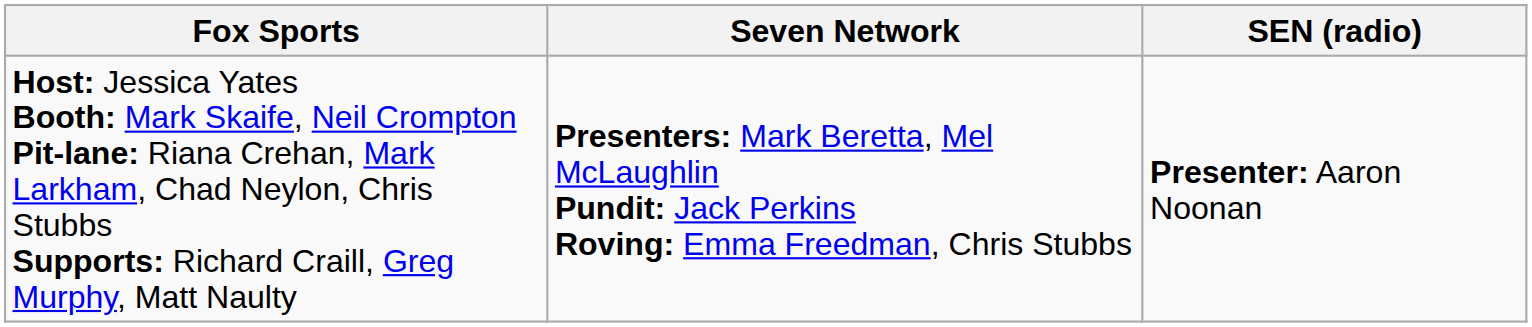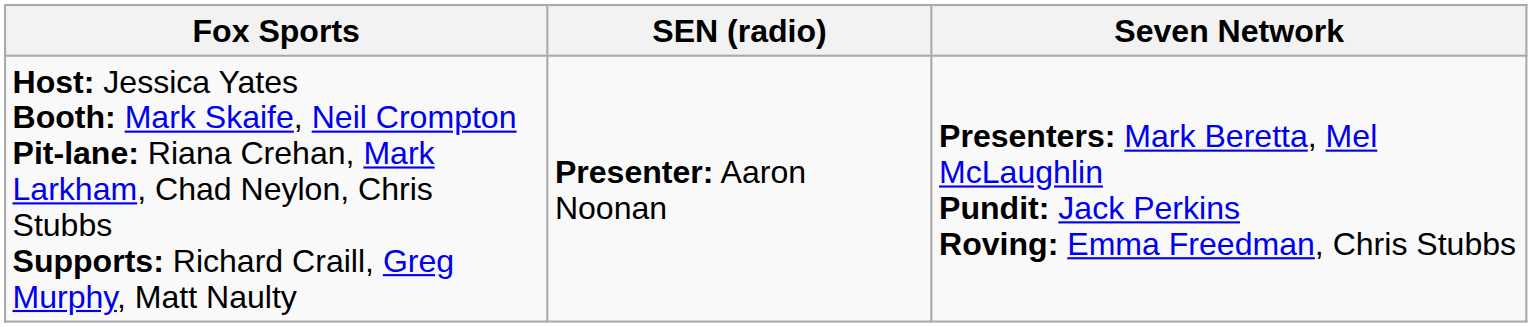columns swapped: (845, 31) <-> (1335, 31)
